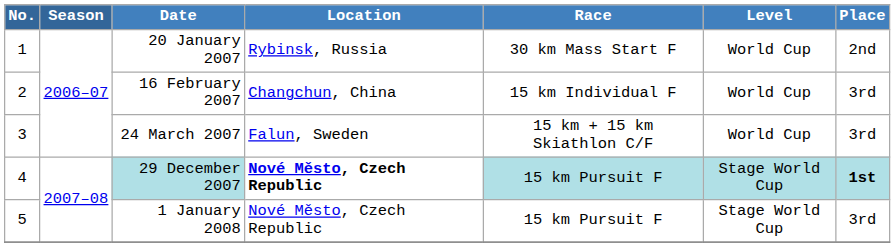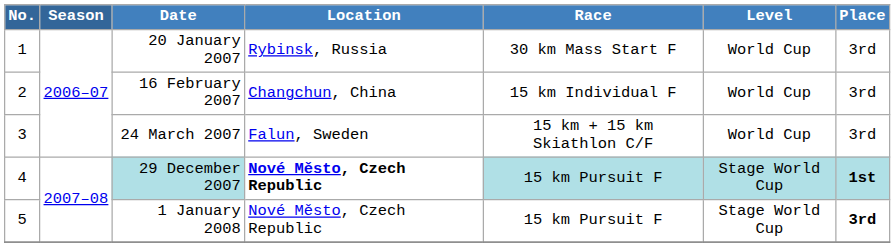(862, 51) 2nd -> (862, 51) 3rd
(862, 221) normal -> (862, 221) bold
